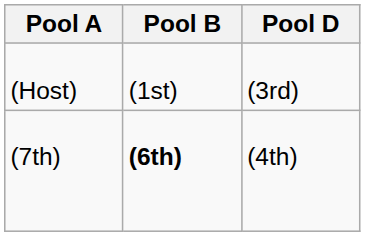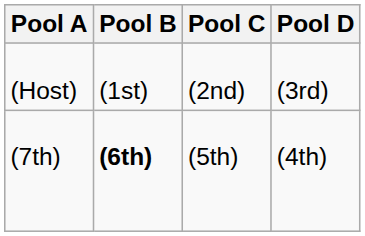+ column: (227, 23)
